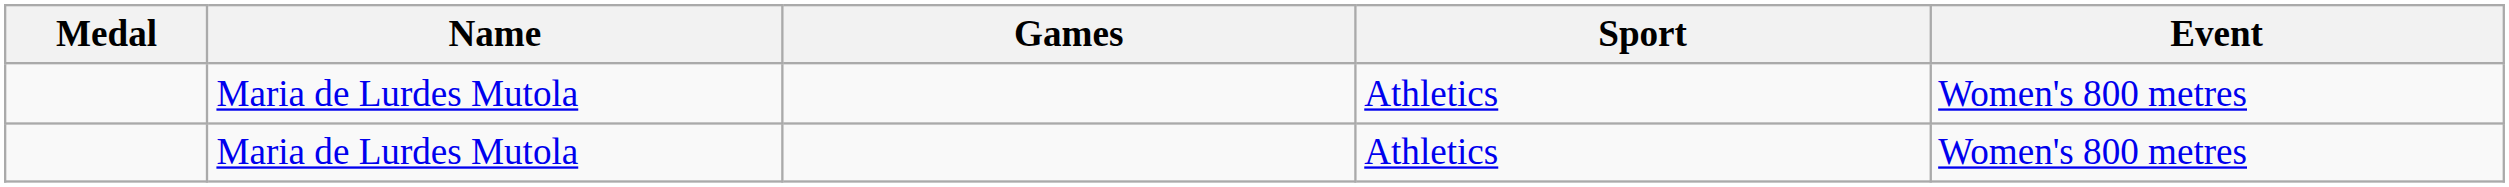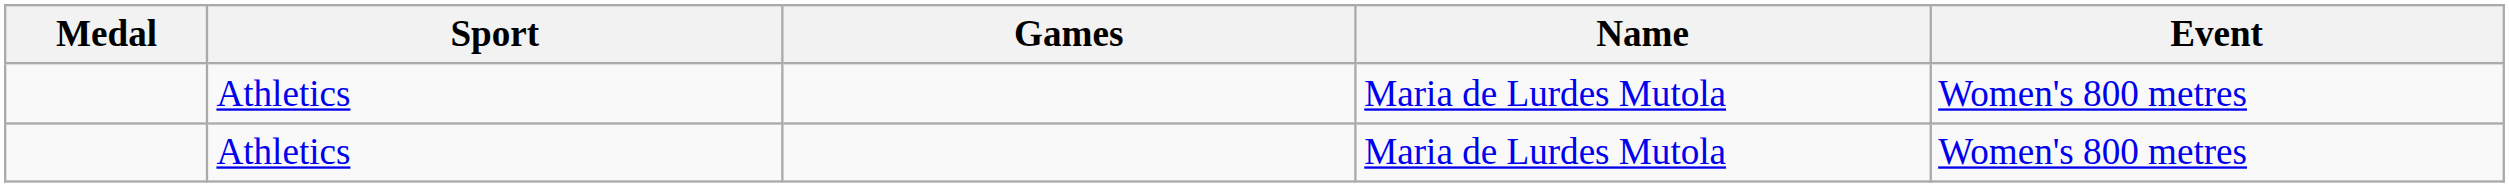columns swapped: (495, 33) <-> (1643, 33)
